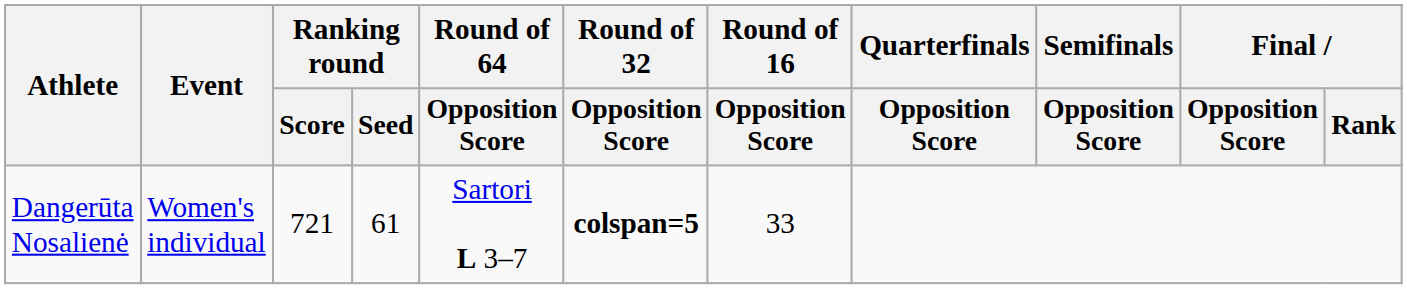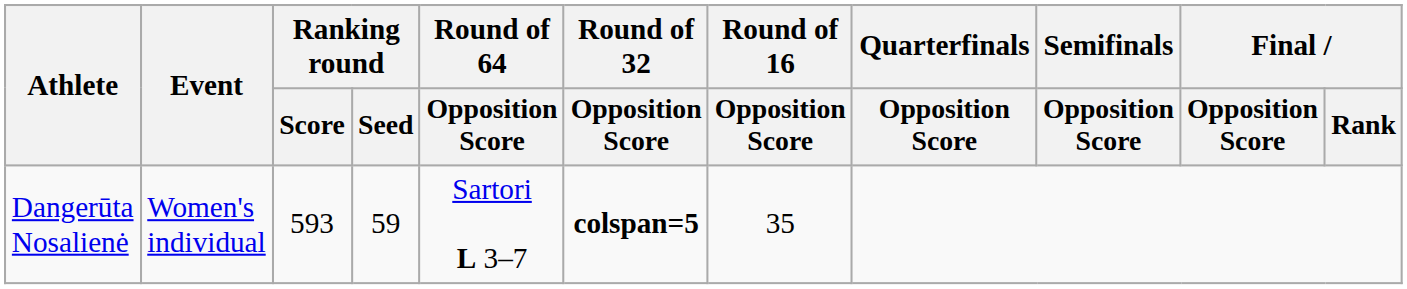(312, 224) 721 -> (312, 224) 593
(386, 224) 61 -> (386, 224) 59
(780, 224) 33 -> (780, 224) 35
